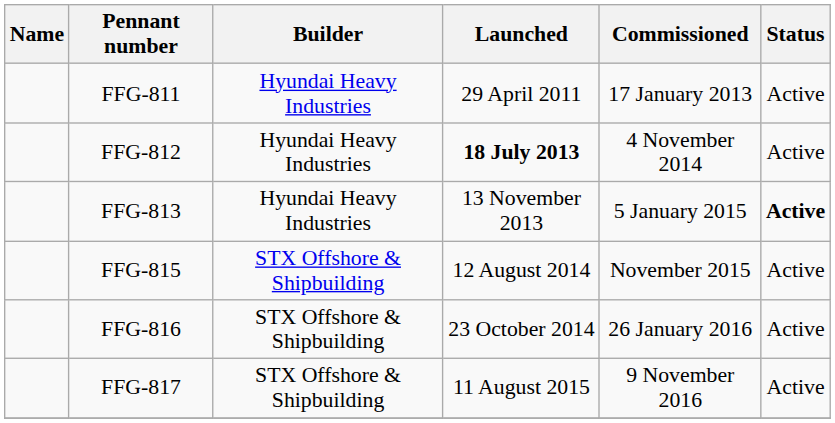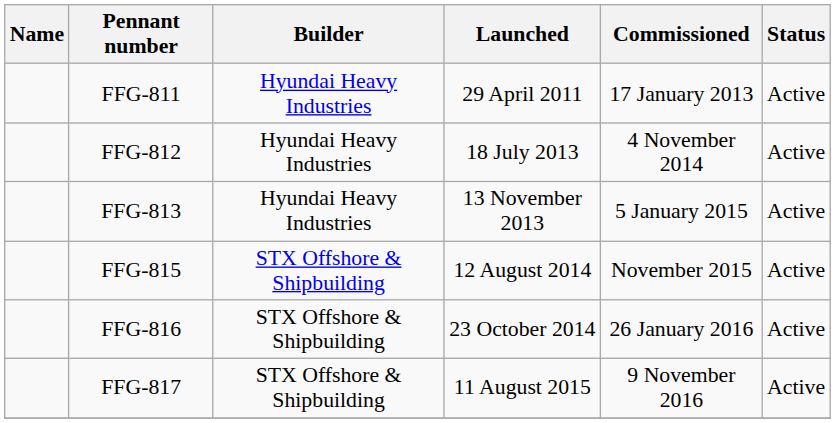(521, 151) bold -> (522, 151) normal
(796, 210) bold -> (796, 210) normal
